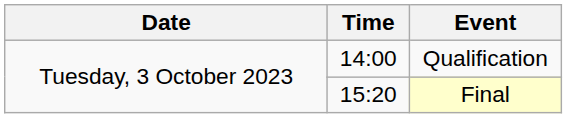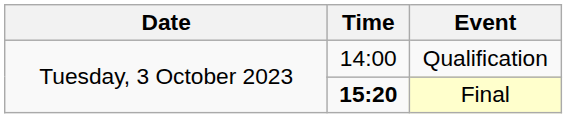(368, 94) normal -> (368, 94) bold
